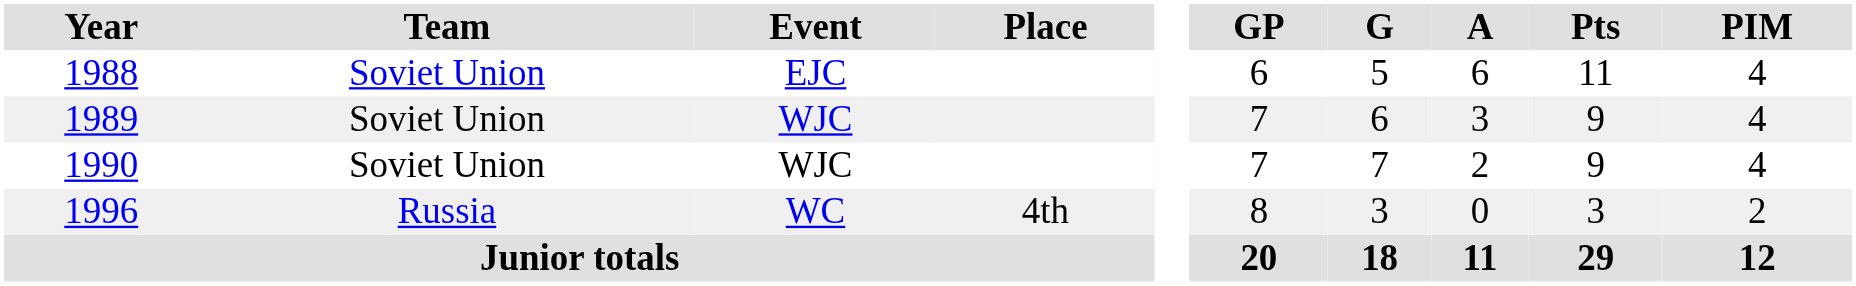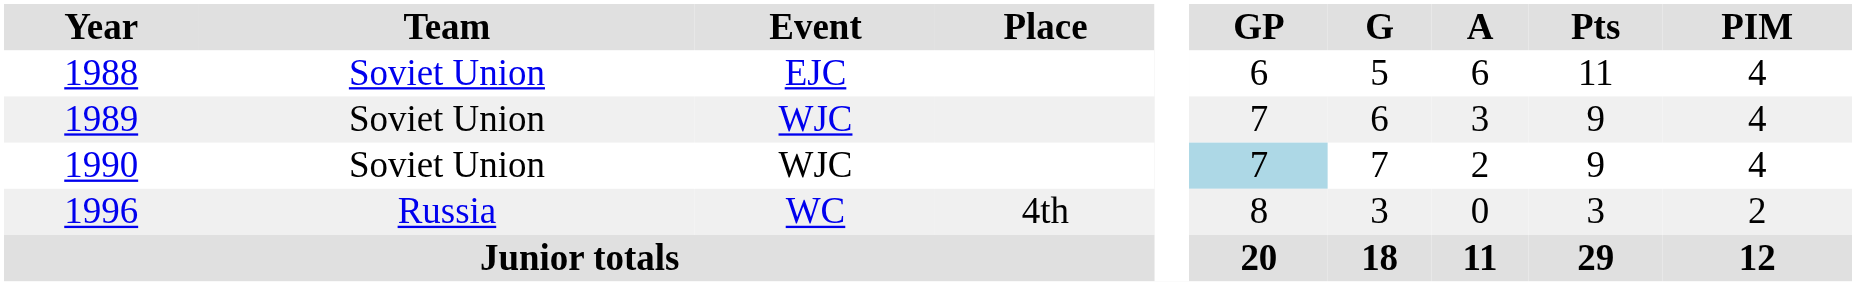(1259, 165) no background -> (1259, 165) lightblue background
